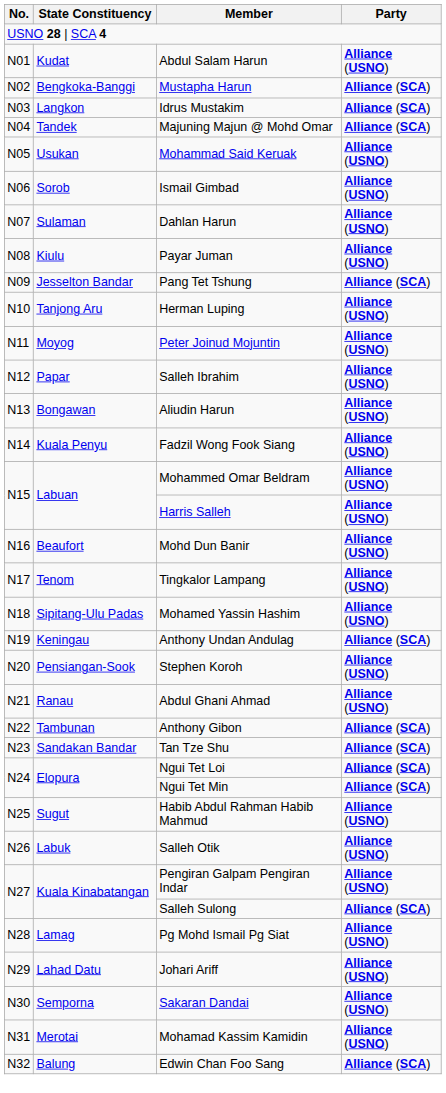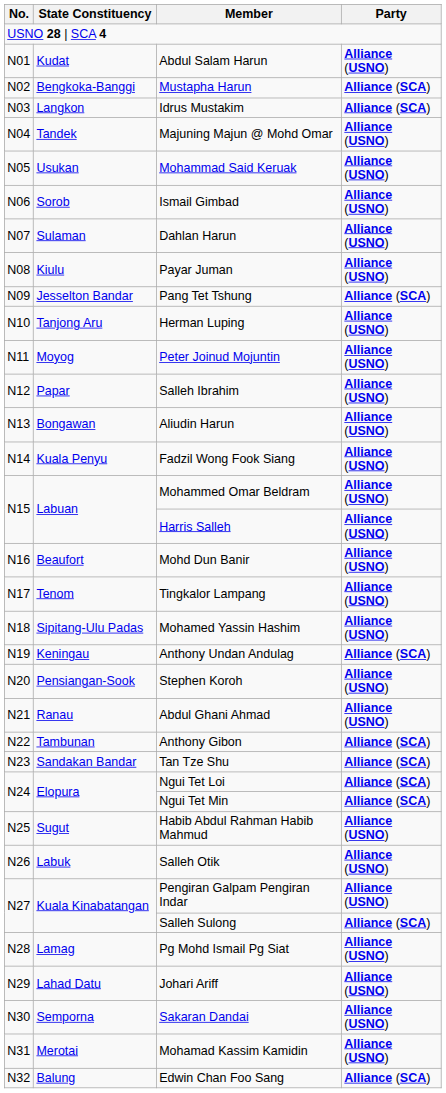(387, 127) Alliance (SCA) -> (368, 134) Alliance (USNO)
